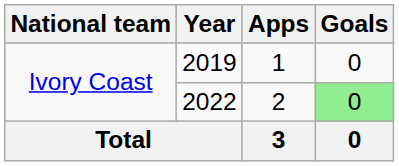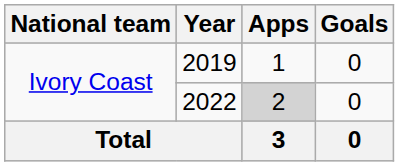(279, 101) no background -> (279, 101) lightgrey background
(354, 101) lightgreen background -> (354, 101) no background
